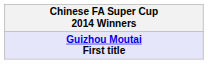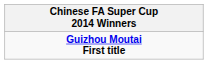(104, 45) lavender background -> (104, 45) no background
